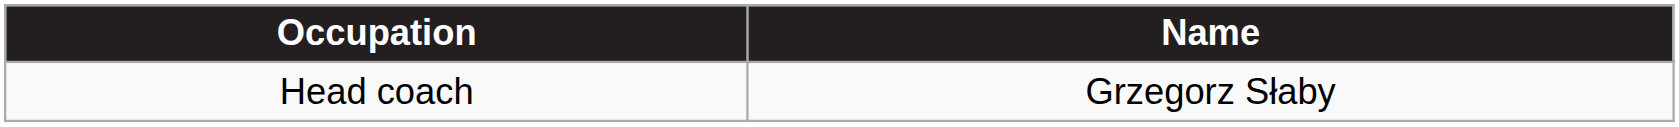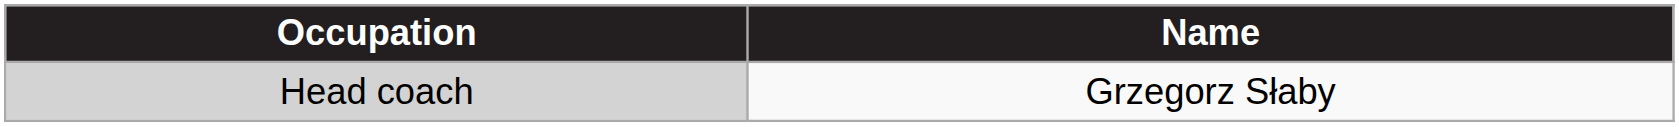(377, 90) no background -> (377, 90) lightgrey background
